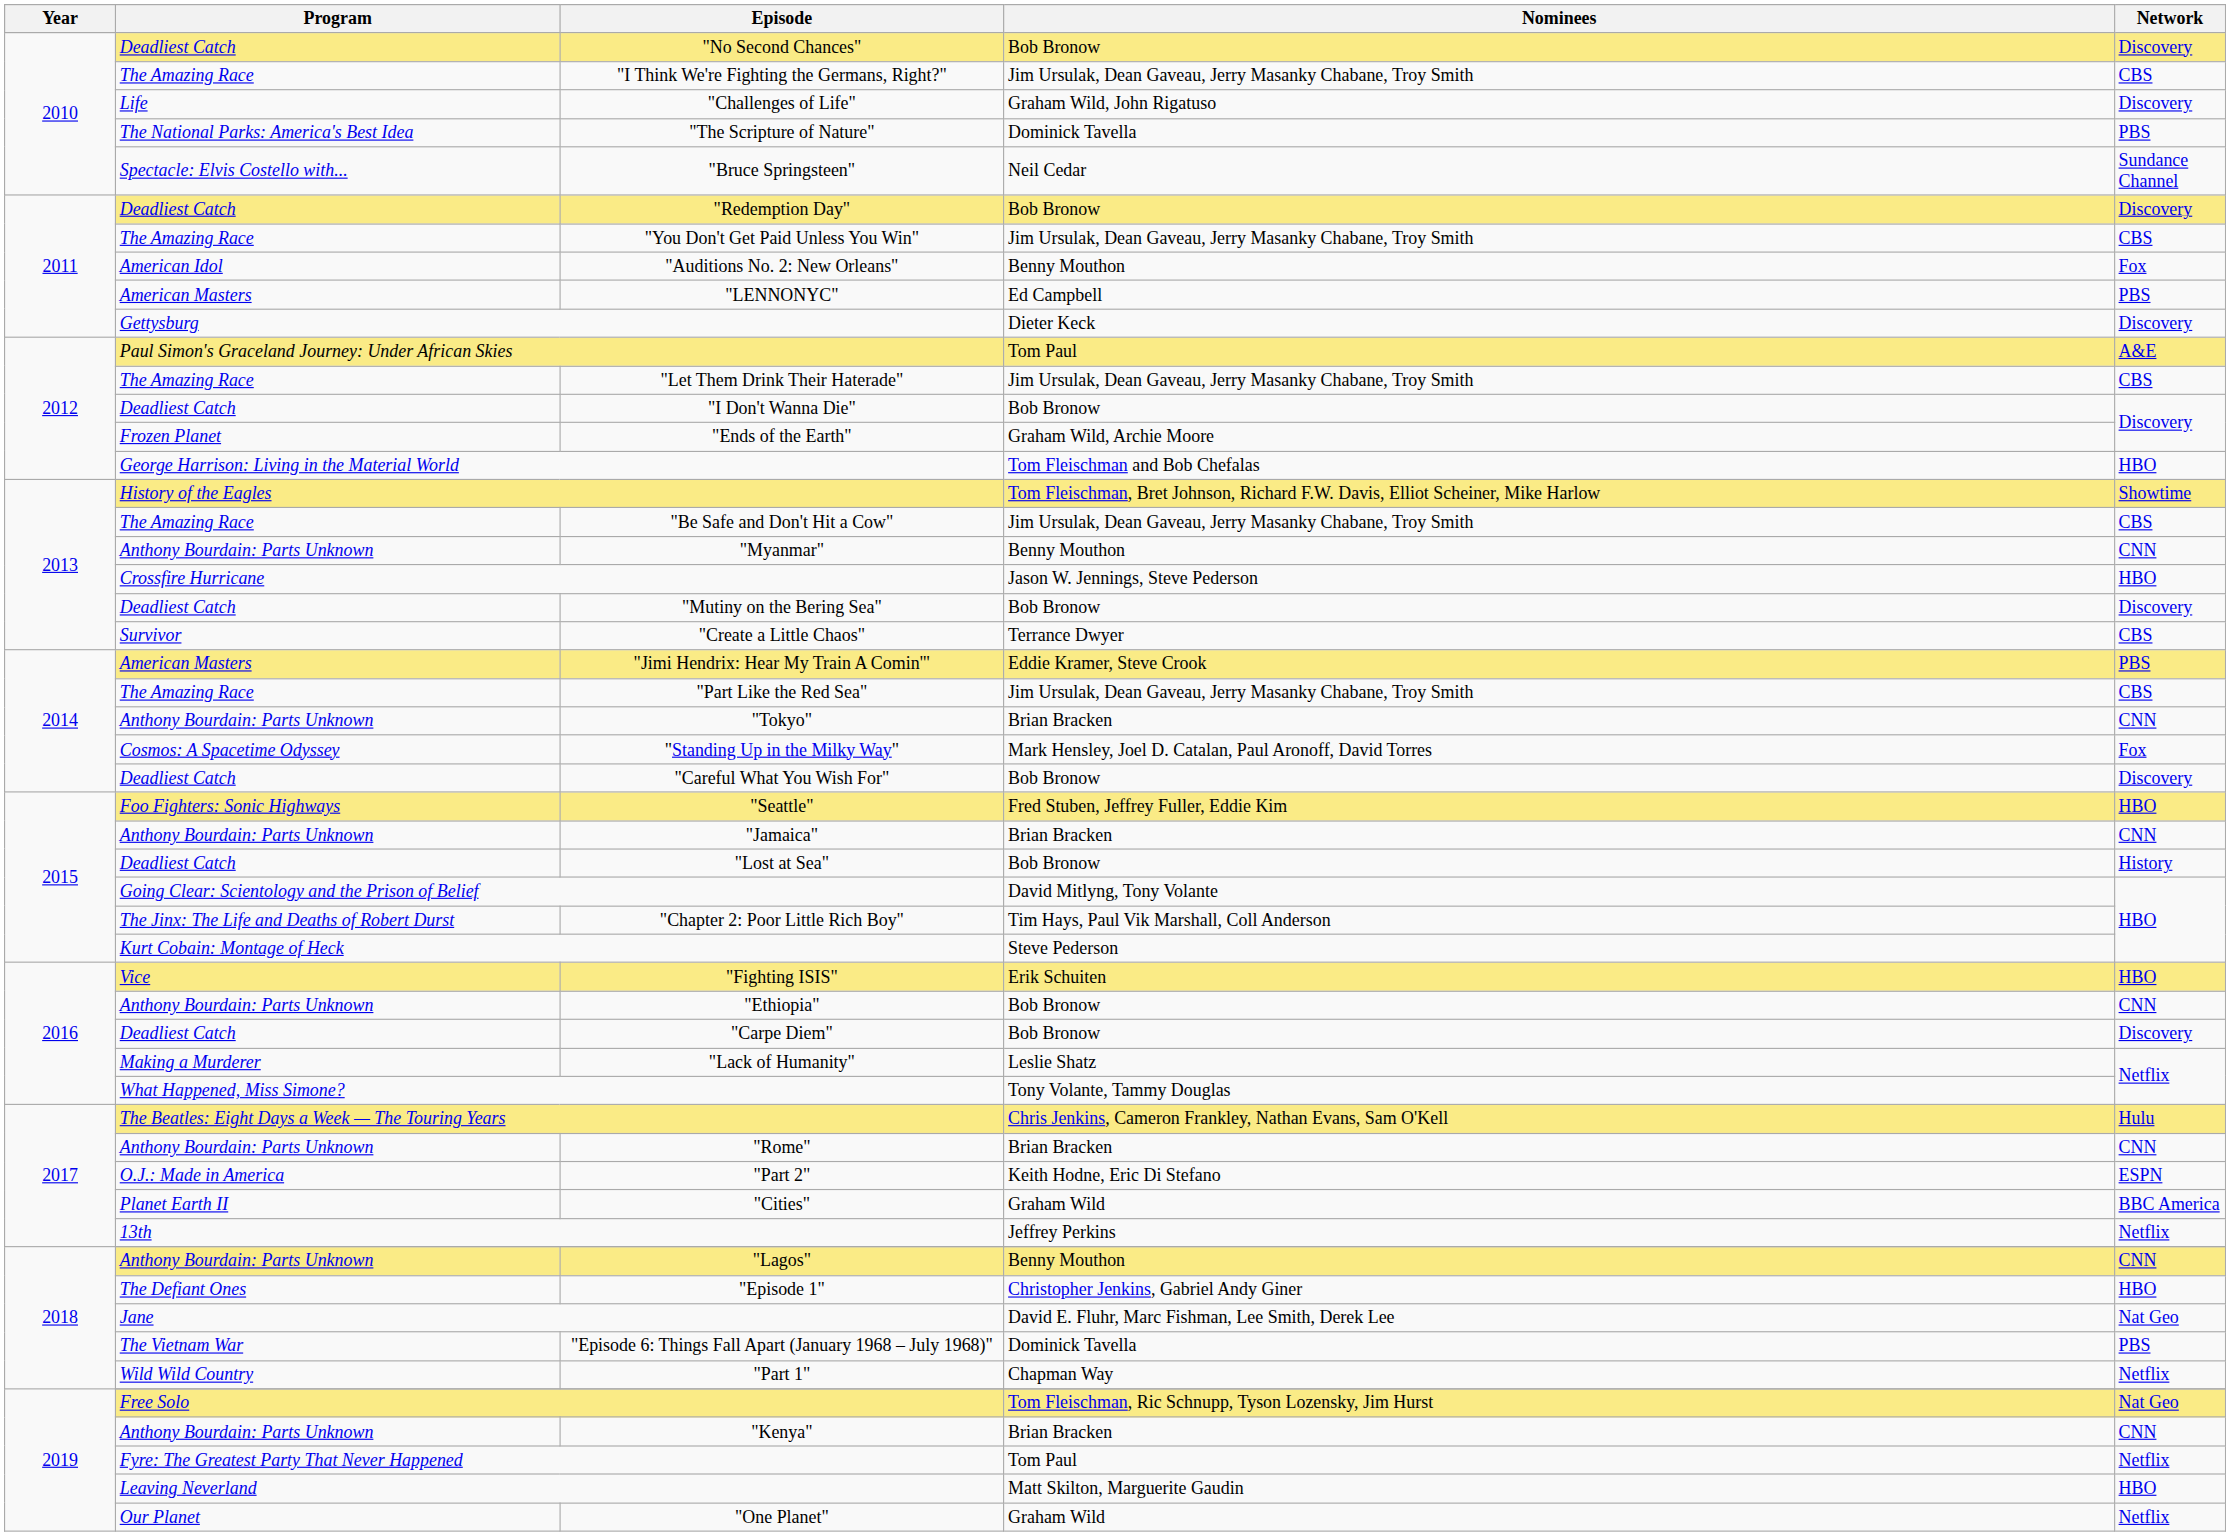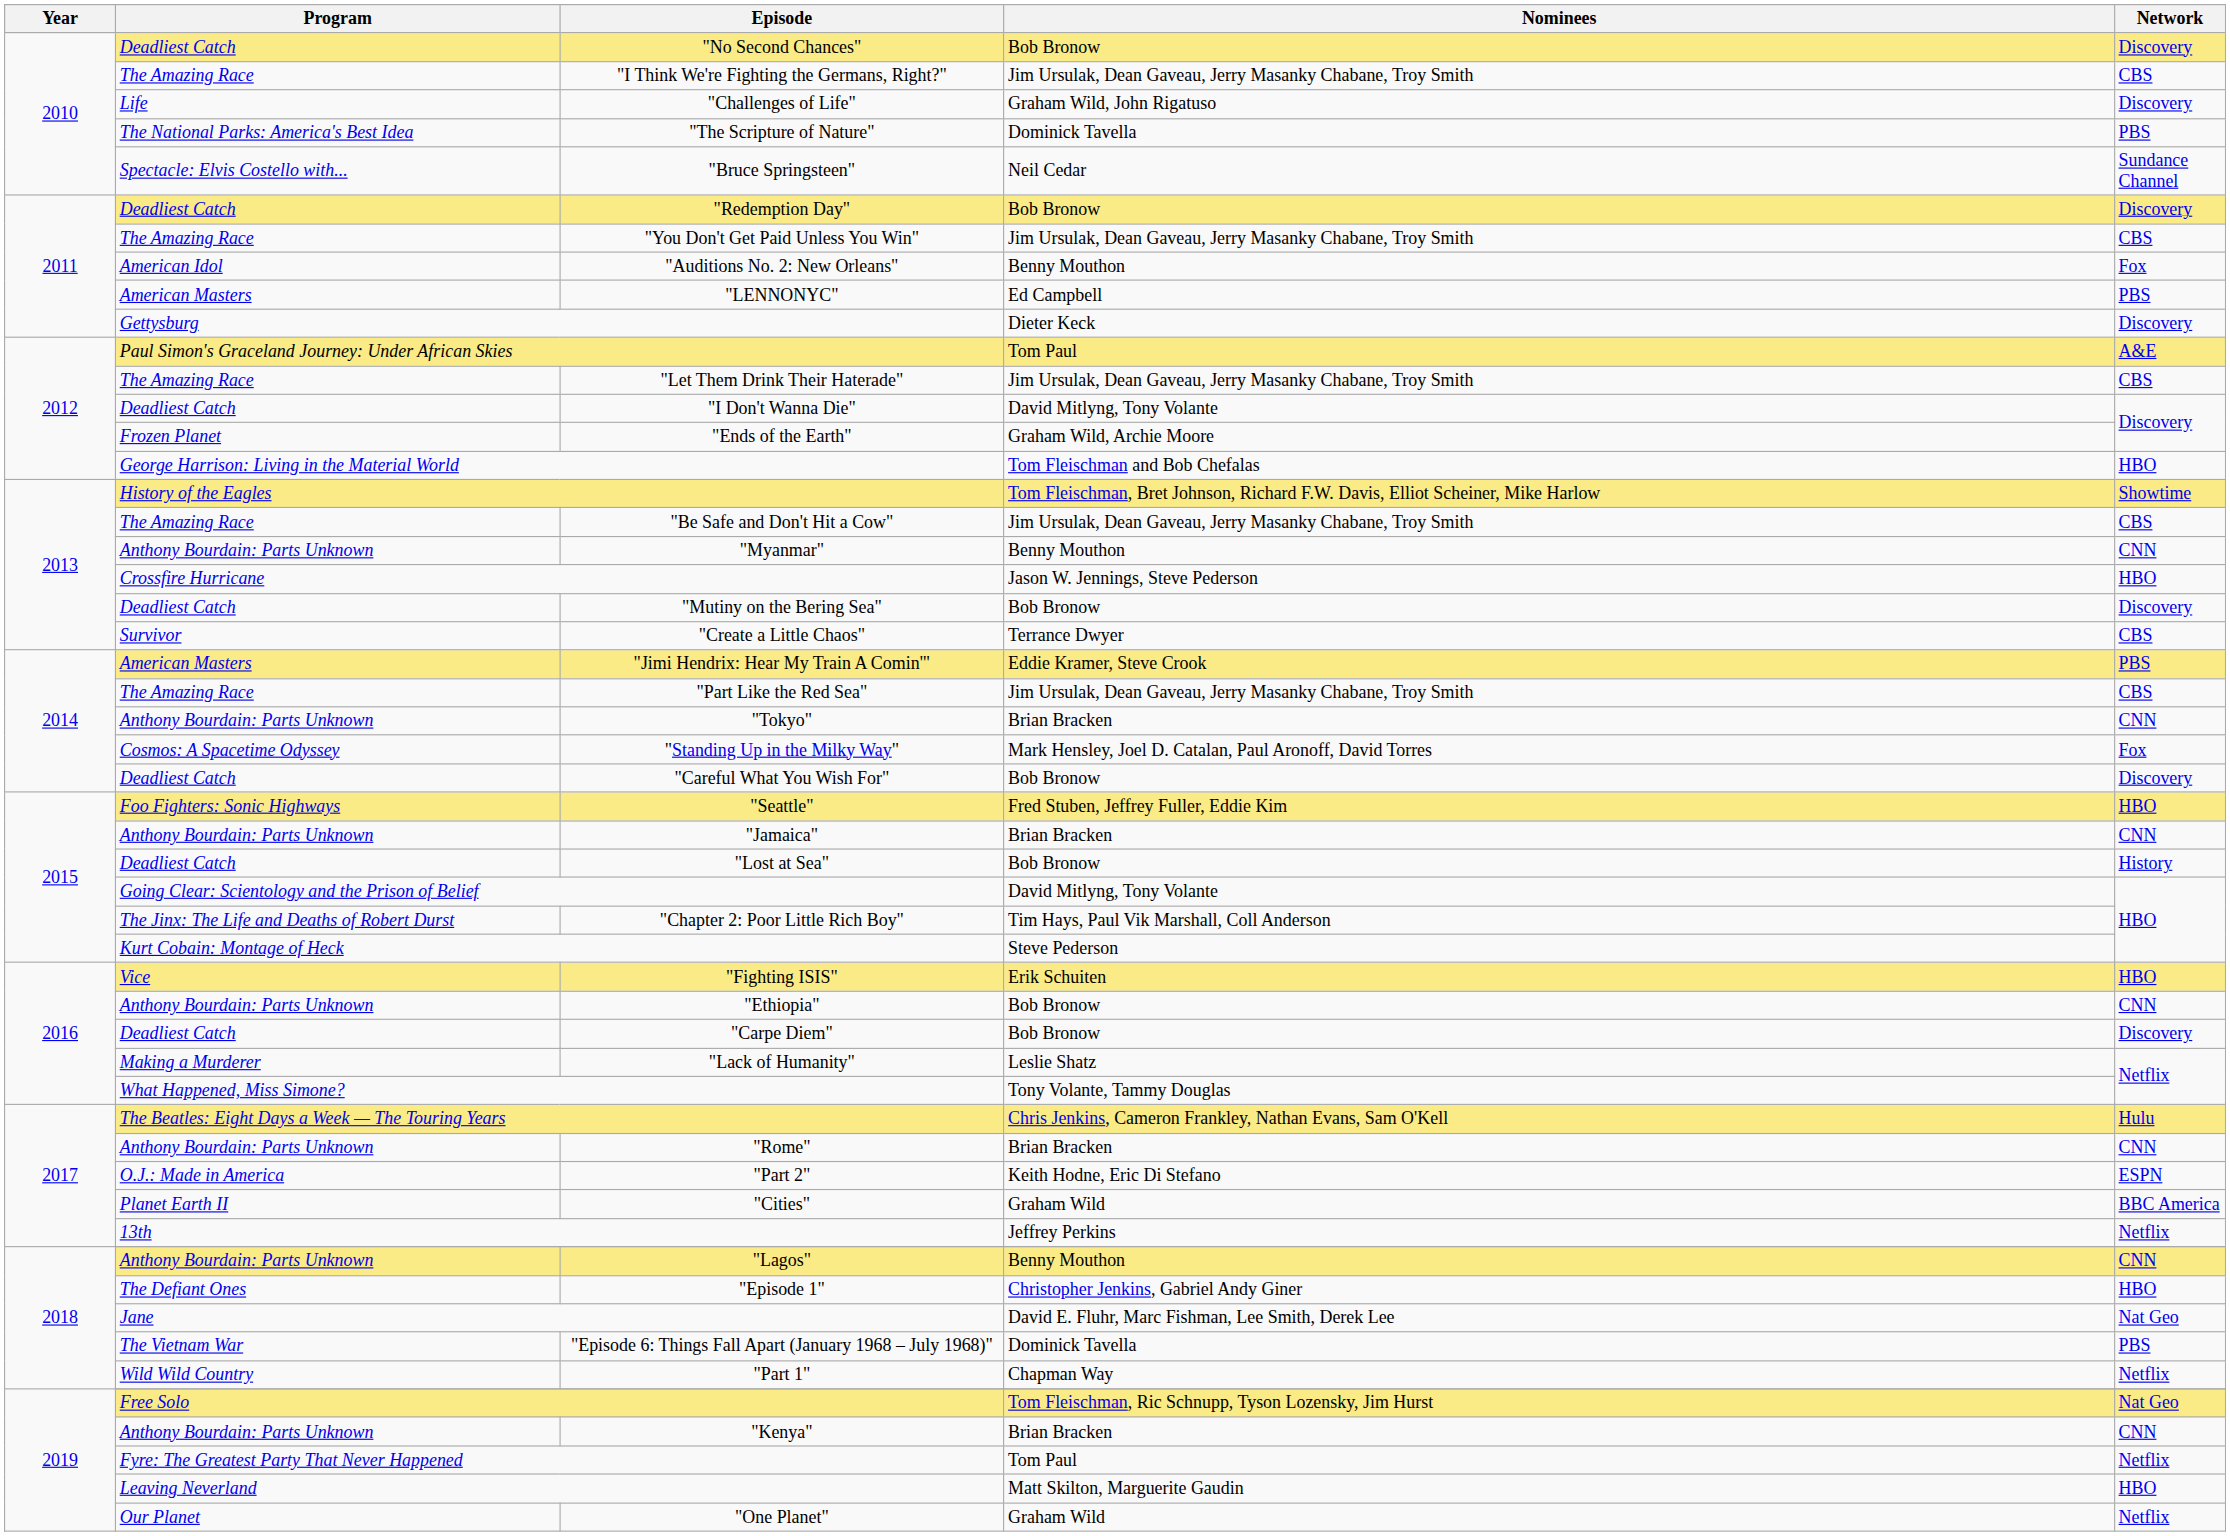(1054, 408) Bob Bronow -> (1113, 408) David Mitlyng, Tony Volante
